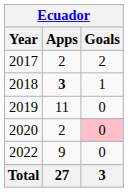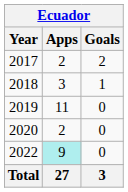(62, 84) bold -> (62, 84) normal
(102, 130) pink background -> (102, 130) no background
(62, 152) no background -> (62, 152) paleturquoise background
